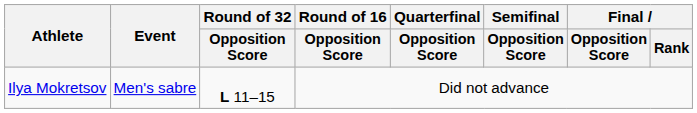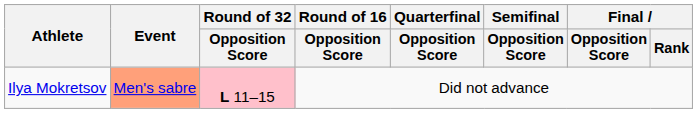(155, 88) no background -> (155, 88) lightsalmon background
(247, 97) no background -> (247, 97) pink background
